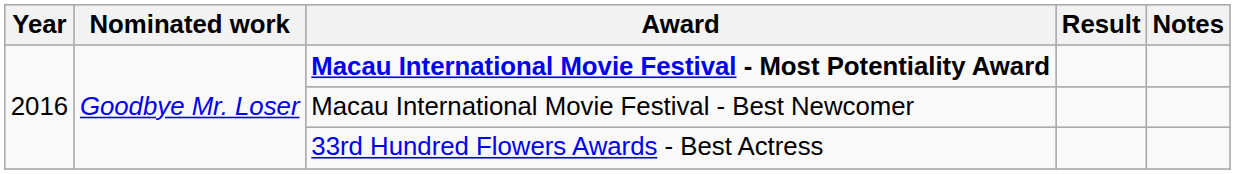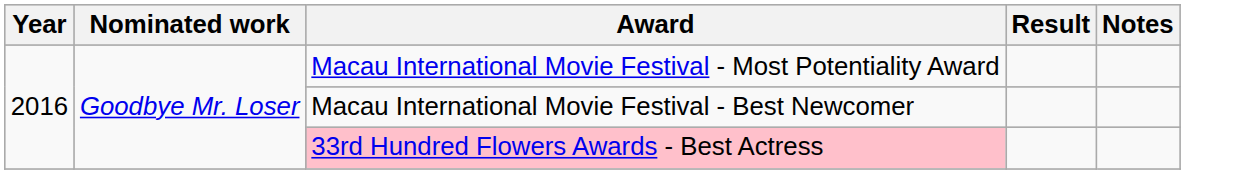(681, 65) bold -> (655, 65) normal
(567, 147) no background -> (567, 147) pink background
